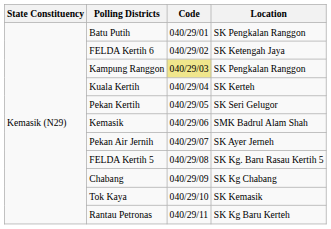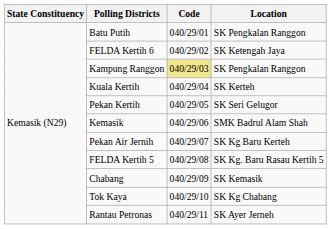(244, 142) SK Ayer Jerneh -> (252, 142) SK Kg Baru Kerteh
(245, 178) SK Kg Chabang -> (238, 178) SK Kemasik
(238, 197) SK Kemasik -> (245, 197) SK Kg Chabang
(252, 215) SK Kg Baru Kerteh -> (244, 215) SK Ayer Jerneh
